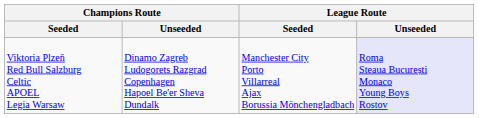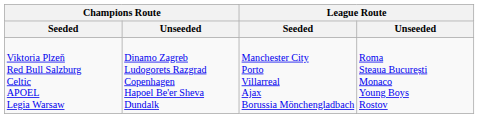(393, 81) lavender background -> (393, 81) no background
